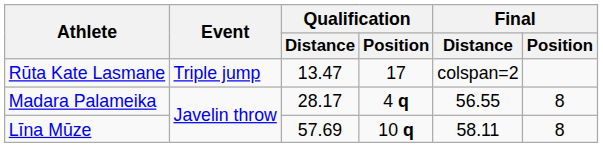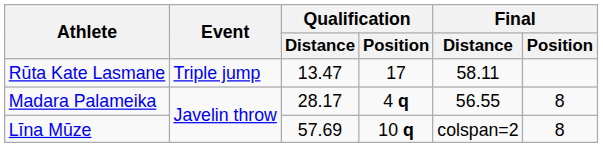(478, 73) colspan=2 -> (478, 73) 58.11
(478, 129) 58.11 -> (478, 129) colspan=2
